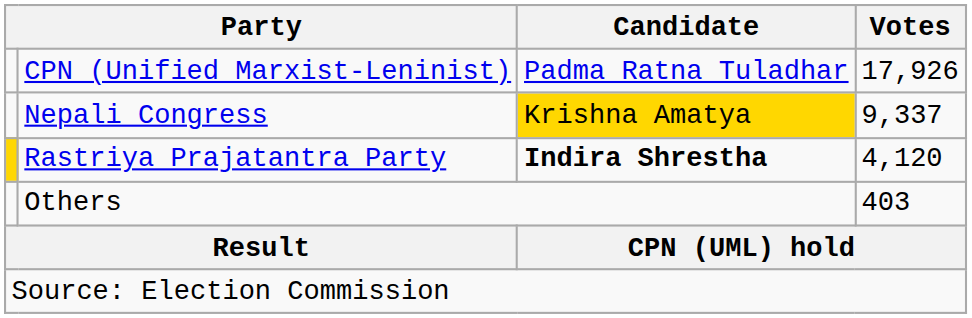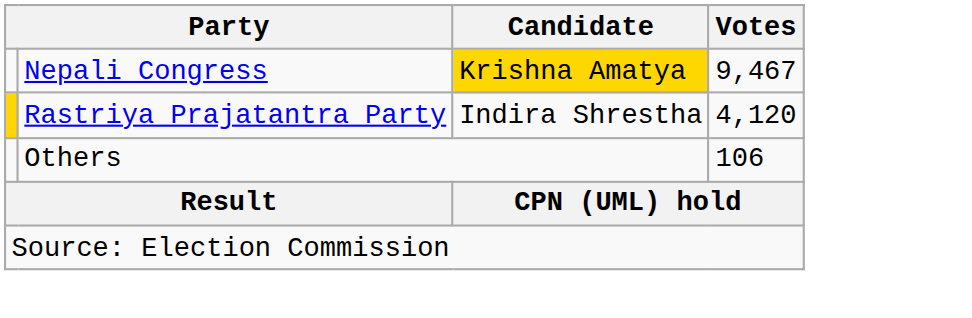- row: (268, 71)
(902, 115) 9,337 -> (756, 71) 9,467
(646, 159) bold -> (581, 115) normal
(886, 203) 403 -> (740, 159) 106
